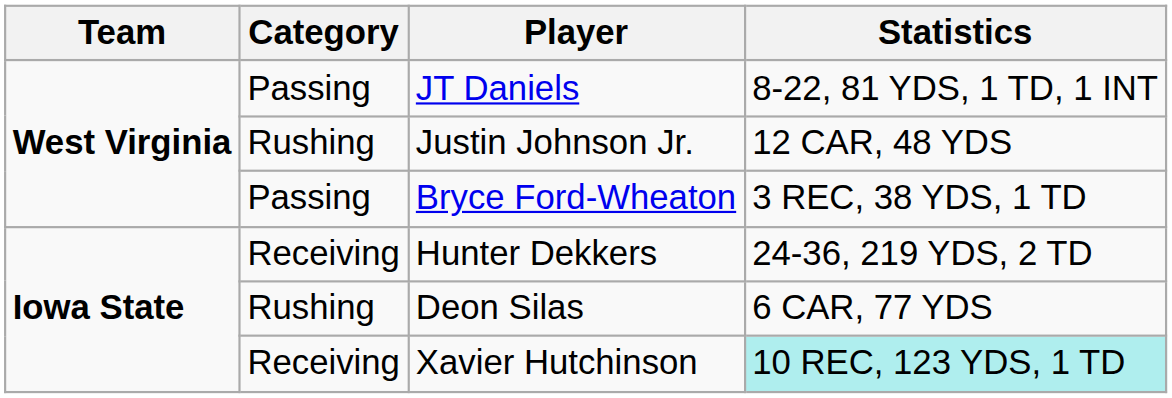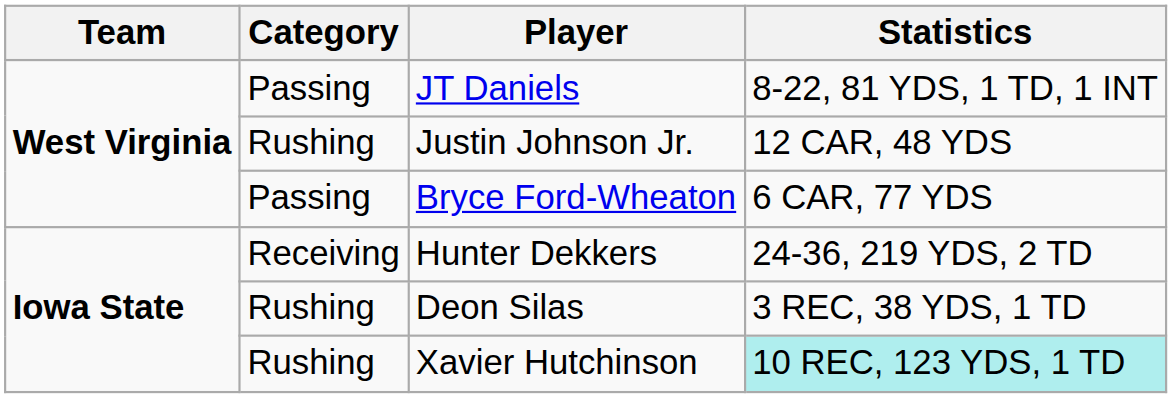(919, 197) 3 REC, 38 YDS, 1 TD -> (872, 197) 6 CAR, 77 YDS
(872, 308) 6 CAR, 77 YDS -> (919, 308) 3 REC, 38 YDS, 1 TD
(324, 363) Receiving -> (311, 363) Rushing
